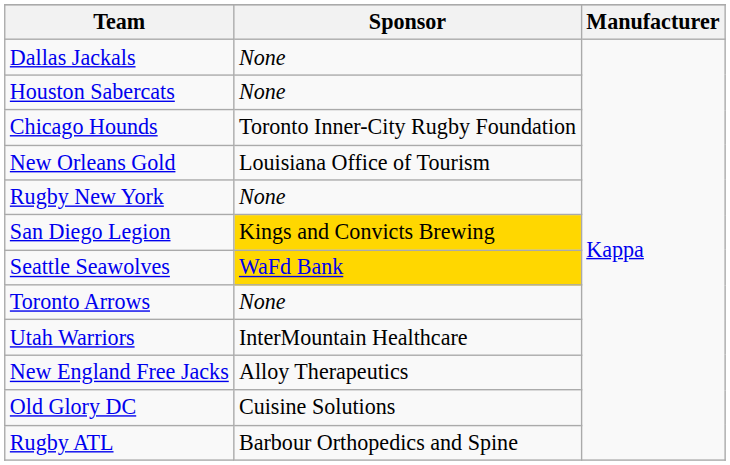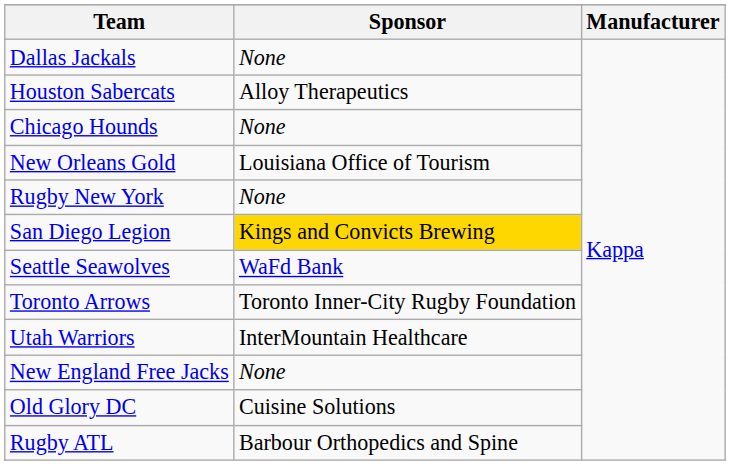(262, 92) None -> (324, 92) Alloy Therapeutics
(408, 127) Toronto Inner-City Rugby Foundation -> (262, 127) None
(291, 267) gold background -> (291, 267) no background
(262, 302) None -> (408, 302) Toronto Inner-City Rugby Foundation
(324, 372) Alloy Therapeutics -> (262, 372) None
